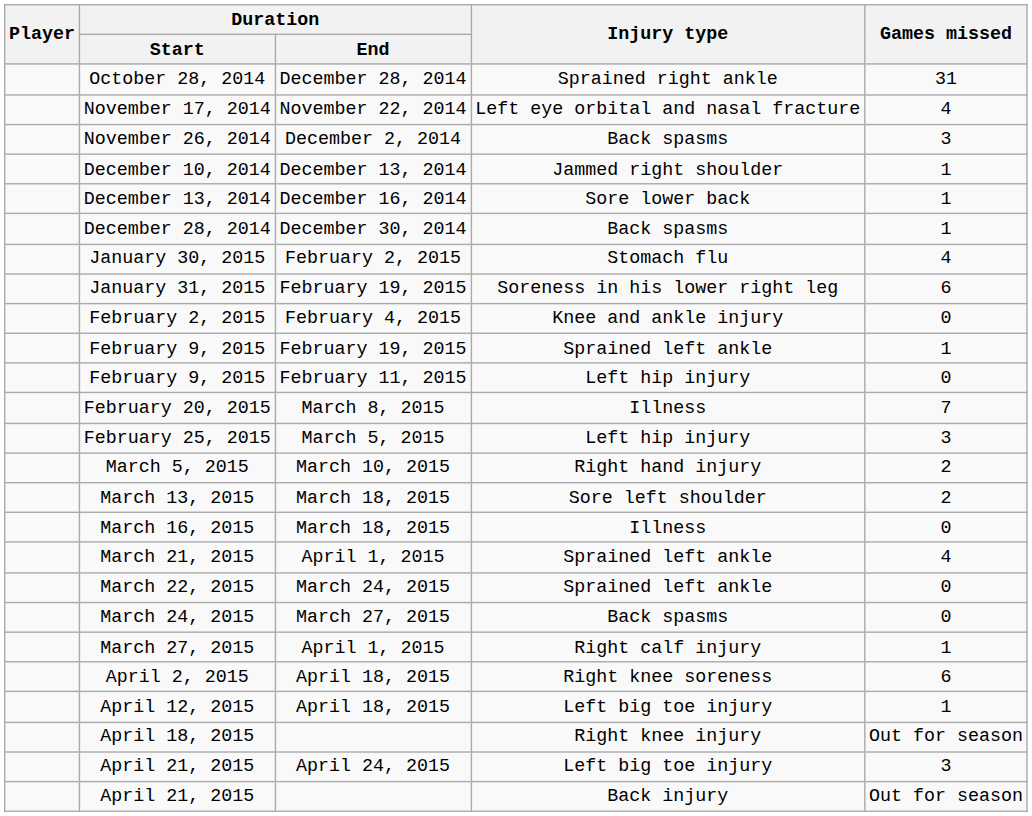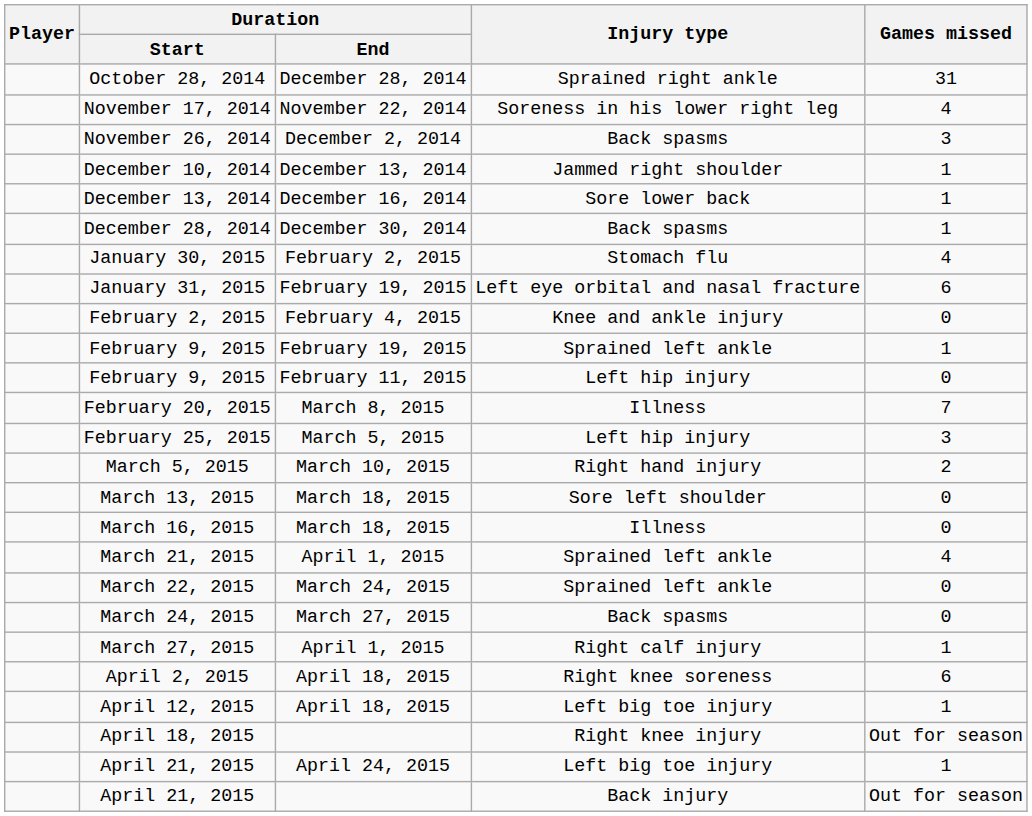(668, 109) Left eye orbital and nasal fracture -> (668, 109) Soreness in his lower right leg
(668, 289) Soreness in his lower right leg -> (668, 289) Left eye orbital and nasal fracture
(946, 498) 2 -> (946, 498) 0
(946, 767) 3 -> (946, 767) 1
